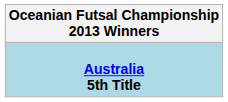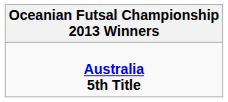(114, 77) lightblue background -> (114, 77) no background
